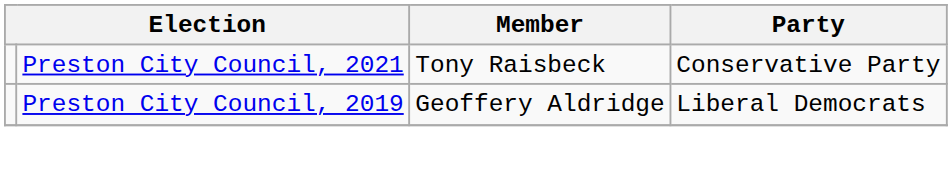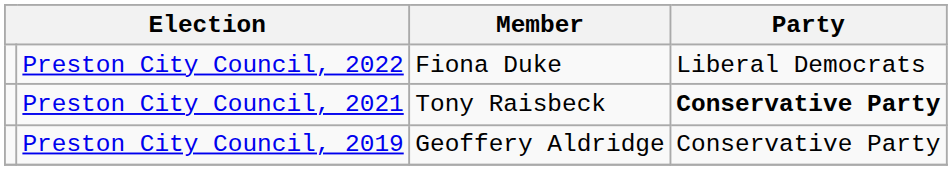+ row: (213, 65)
(808, 65) normal -> (808, 105) bold
(801, 105) Liberal Democrats -> (808, 144) Conservative Party
